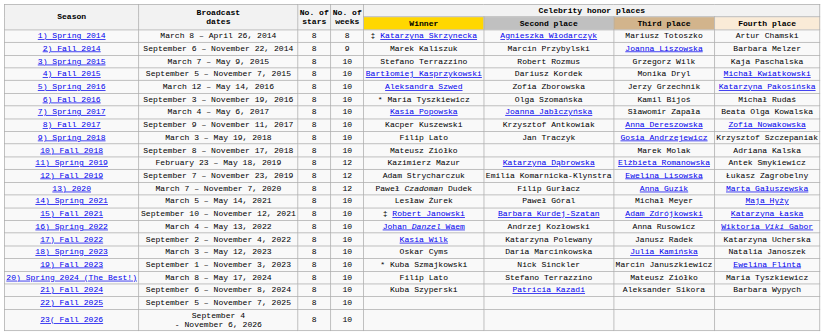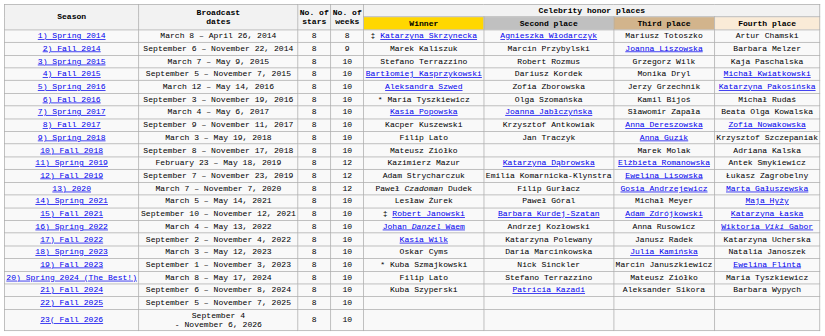(664, 138) Gosia Andrzejewicz -> (664, 138) Anna Guzik
(664, 189) Anna Guzik -> (664, 189) Gosia Andrzejewicz
